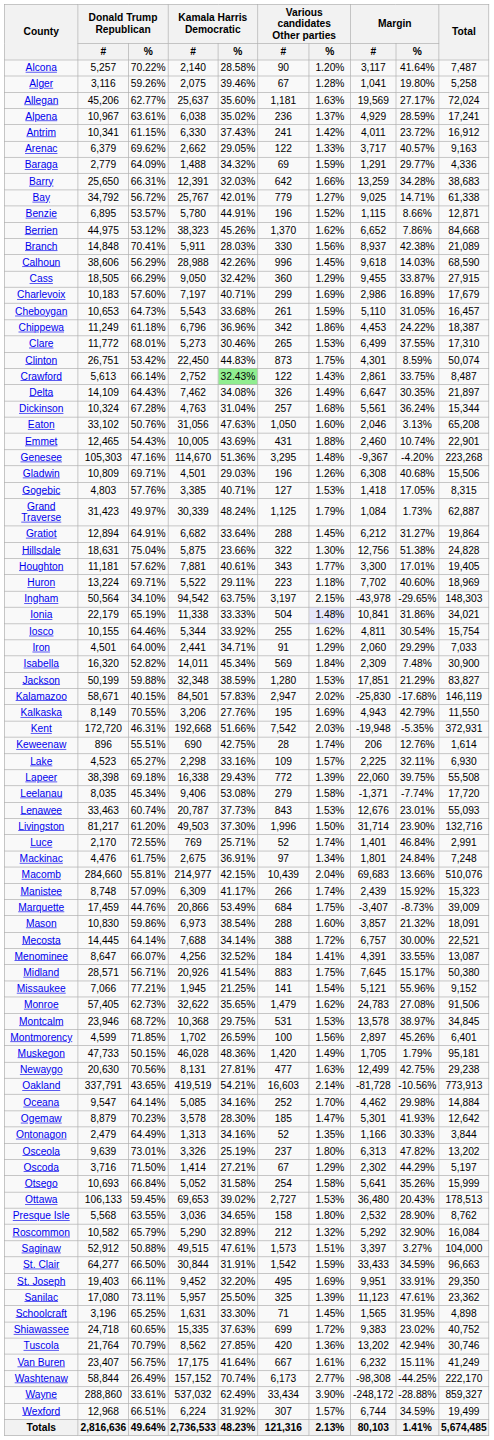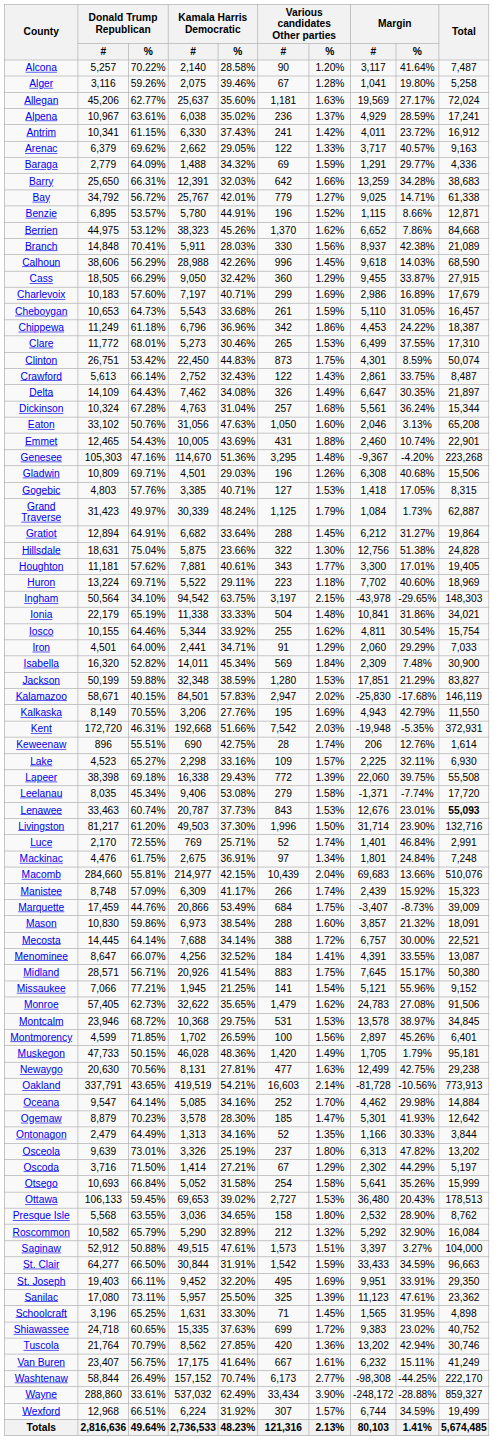(238, 376) lightgreen background -> (238, 376) no background
(330, 615) lavender background -> (330, 615) no background
(464, 810) normal -> (464, 810) bold
